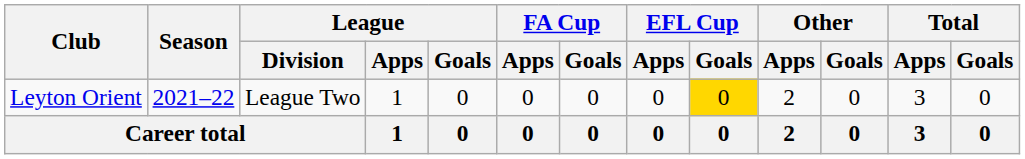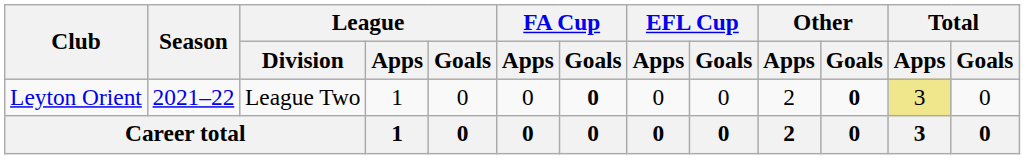(593, 97) normal -> (593, 97) bold
(724, 97) gold background -> (724, 97) no background
(854, 97) normal -> (854, 97) bold
(920, 97) no background -> (920, 97) khaki background
